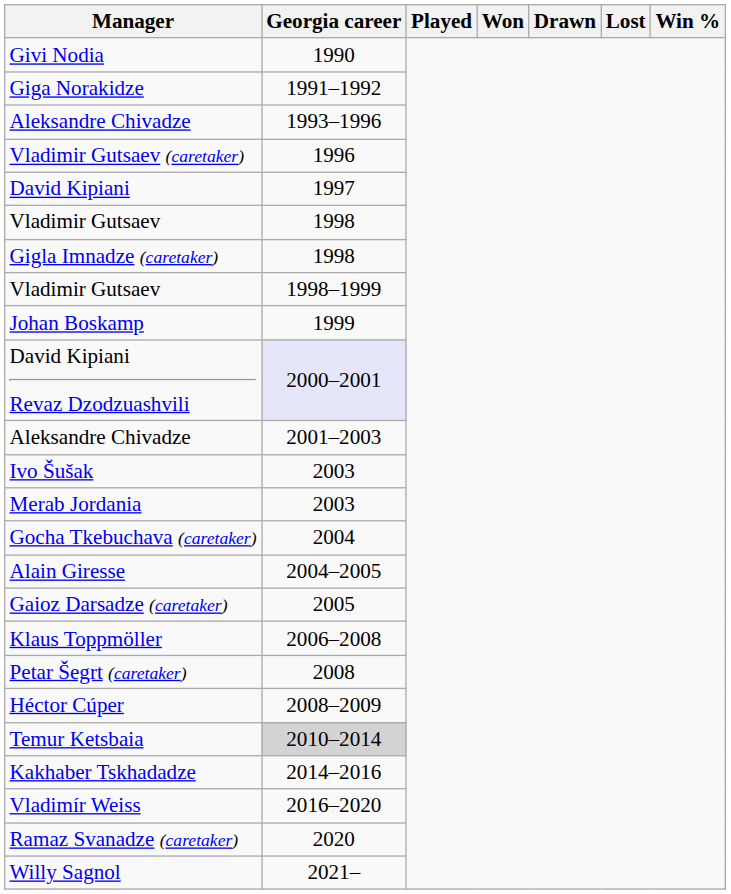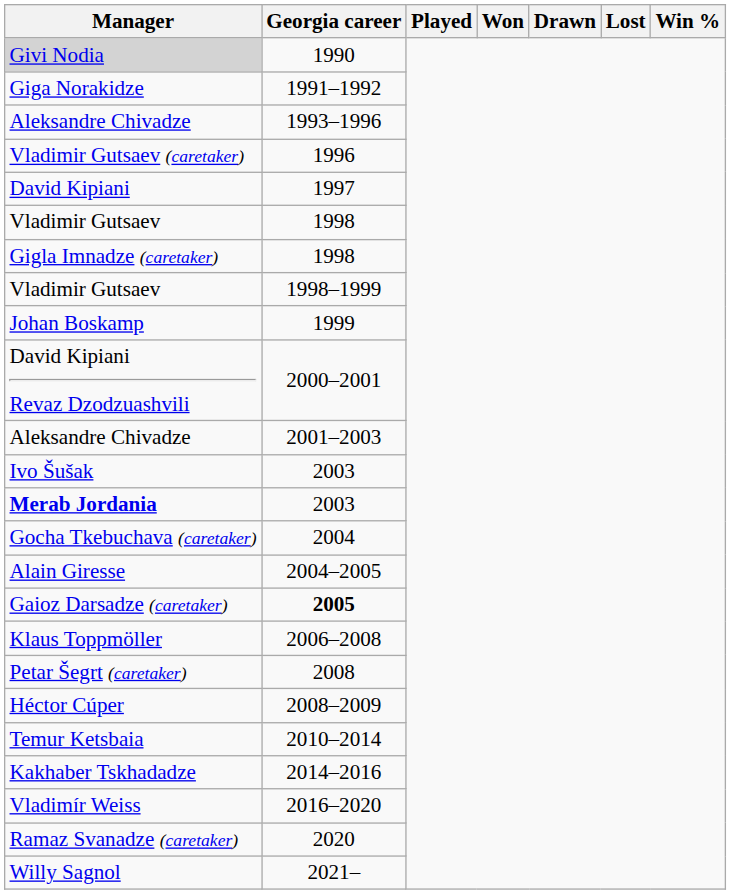(57, 54) no background -> (57, 54) lightgrey background
(334, 379) lavender background -> (334, 379) no background
(76, 504) normal -> (83, 504) bold
(334, 604) normal -> (334, 604) bold
(334, 738) lightgrey background -> (334, 738) no background
